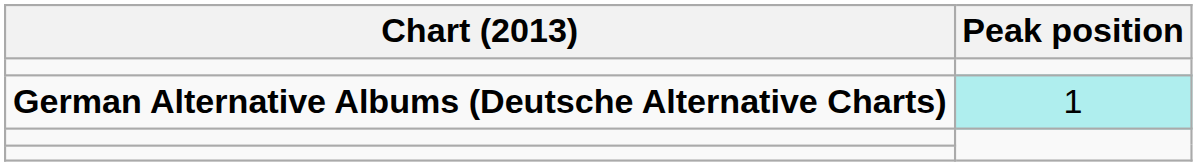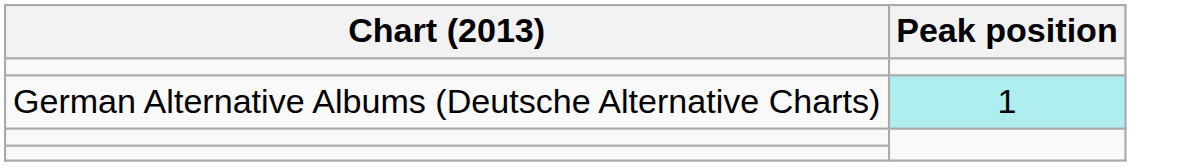(480, 101) bold -> (447, 101) normal
